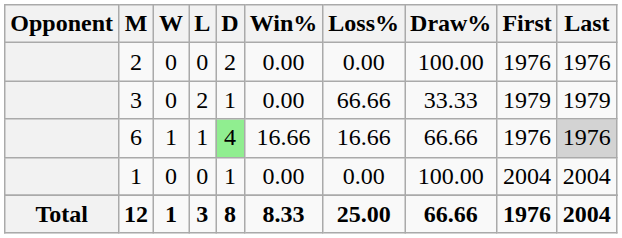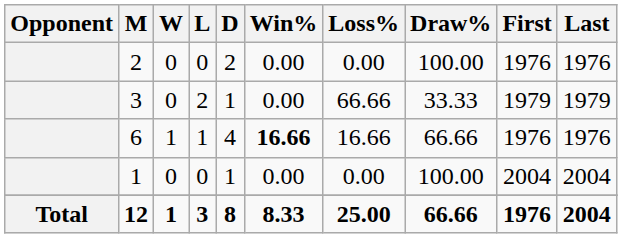(230, 137) lightgreen background -> (230, 137) no background
(283, 137) normal -> (283, 137) bold
(587, 137) lightgrey background -> (587, 137) no background
